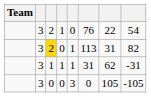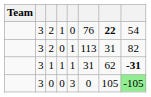(110, 30) normal -> (110, 30) bold
(51, 48) gold background -> (51, 48) no background
(133, 65) normal -> (133, 65) bold
(133, 83) no background -> (133, 83) lightgreen background
